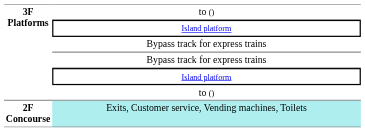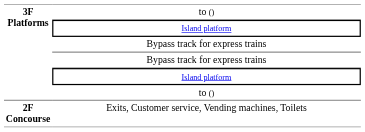(206, 108) paleturquoise background -> (206, 108) no background
